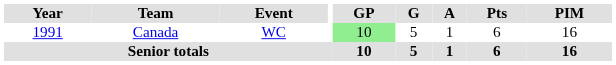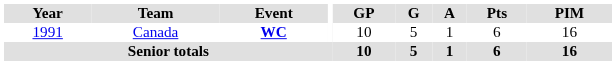(274, 32) normal -> (274, 32) bold
(364, 32) lightgreen background -> (364, 32) no background
